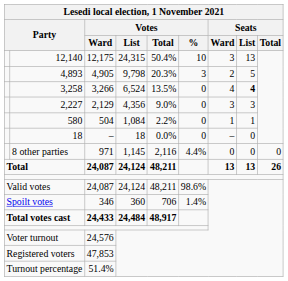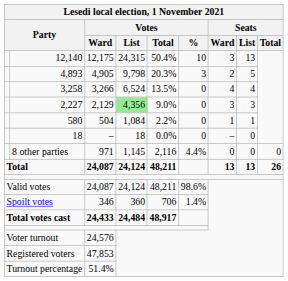(253, 89) bold -> (253, 89) normal
(134, 105) no background -> (134, 105) lightgreen background
